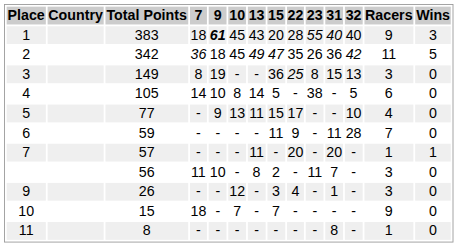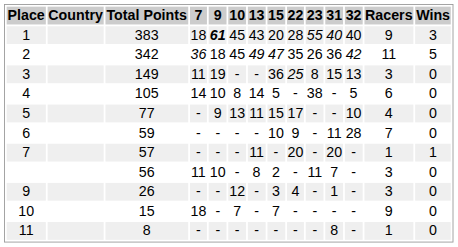(198, 74) 8 -> (198, 74) 11
(276, 133) 11 -> (276, 133) 10
